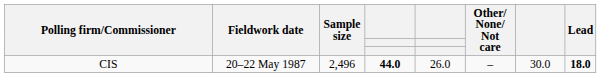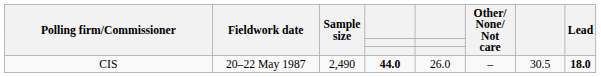(342, 64) 2,496 -> (342, 64) 2,490
(540, 64) 30.0 -> (540, 64) 30.5
